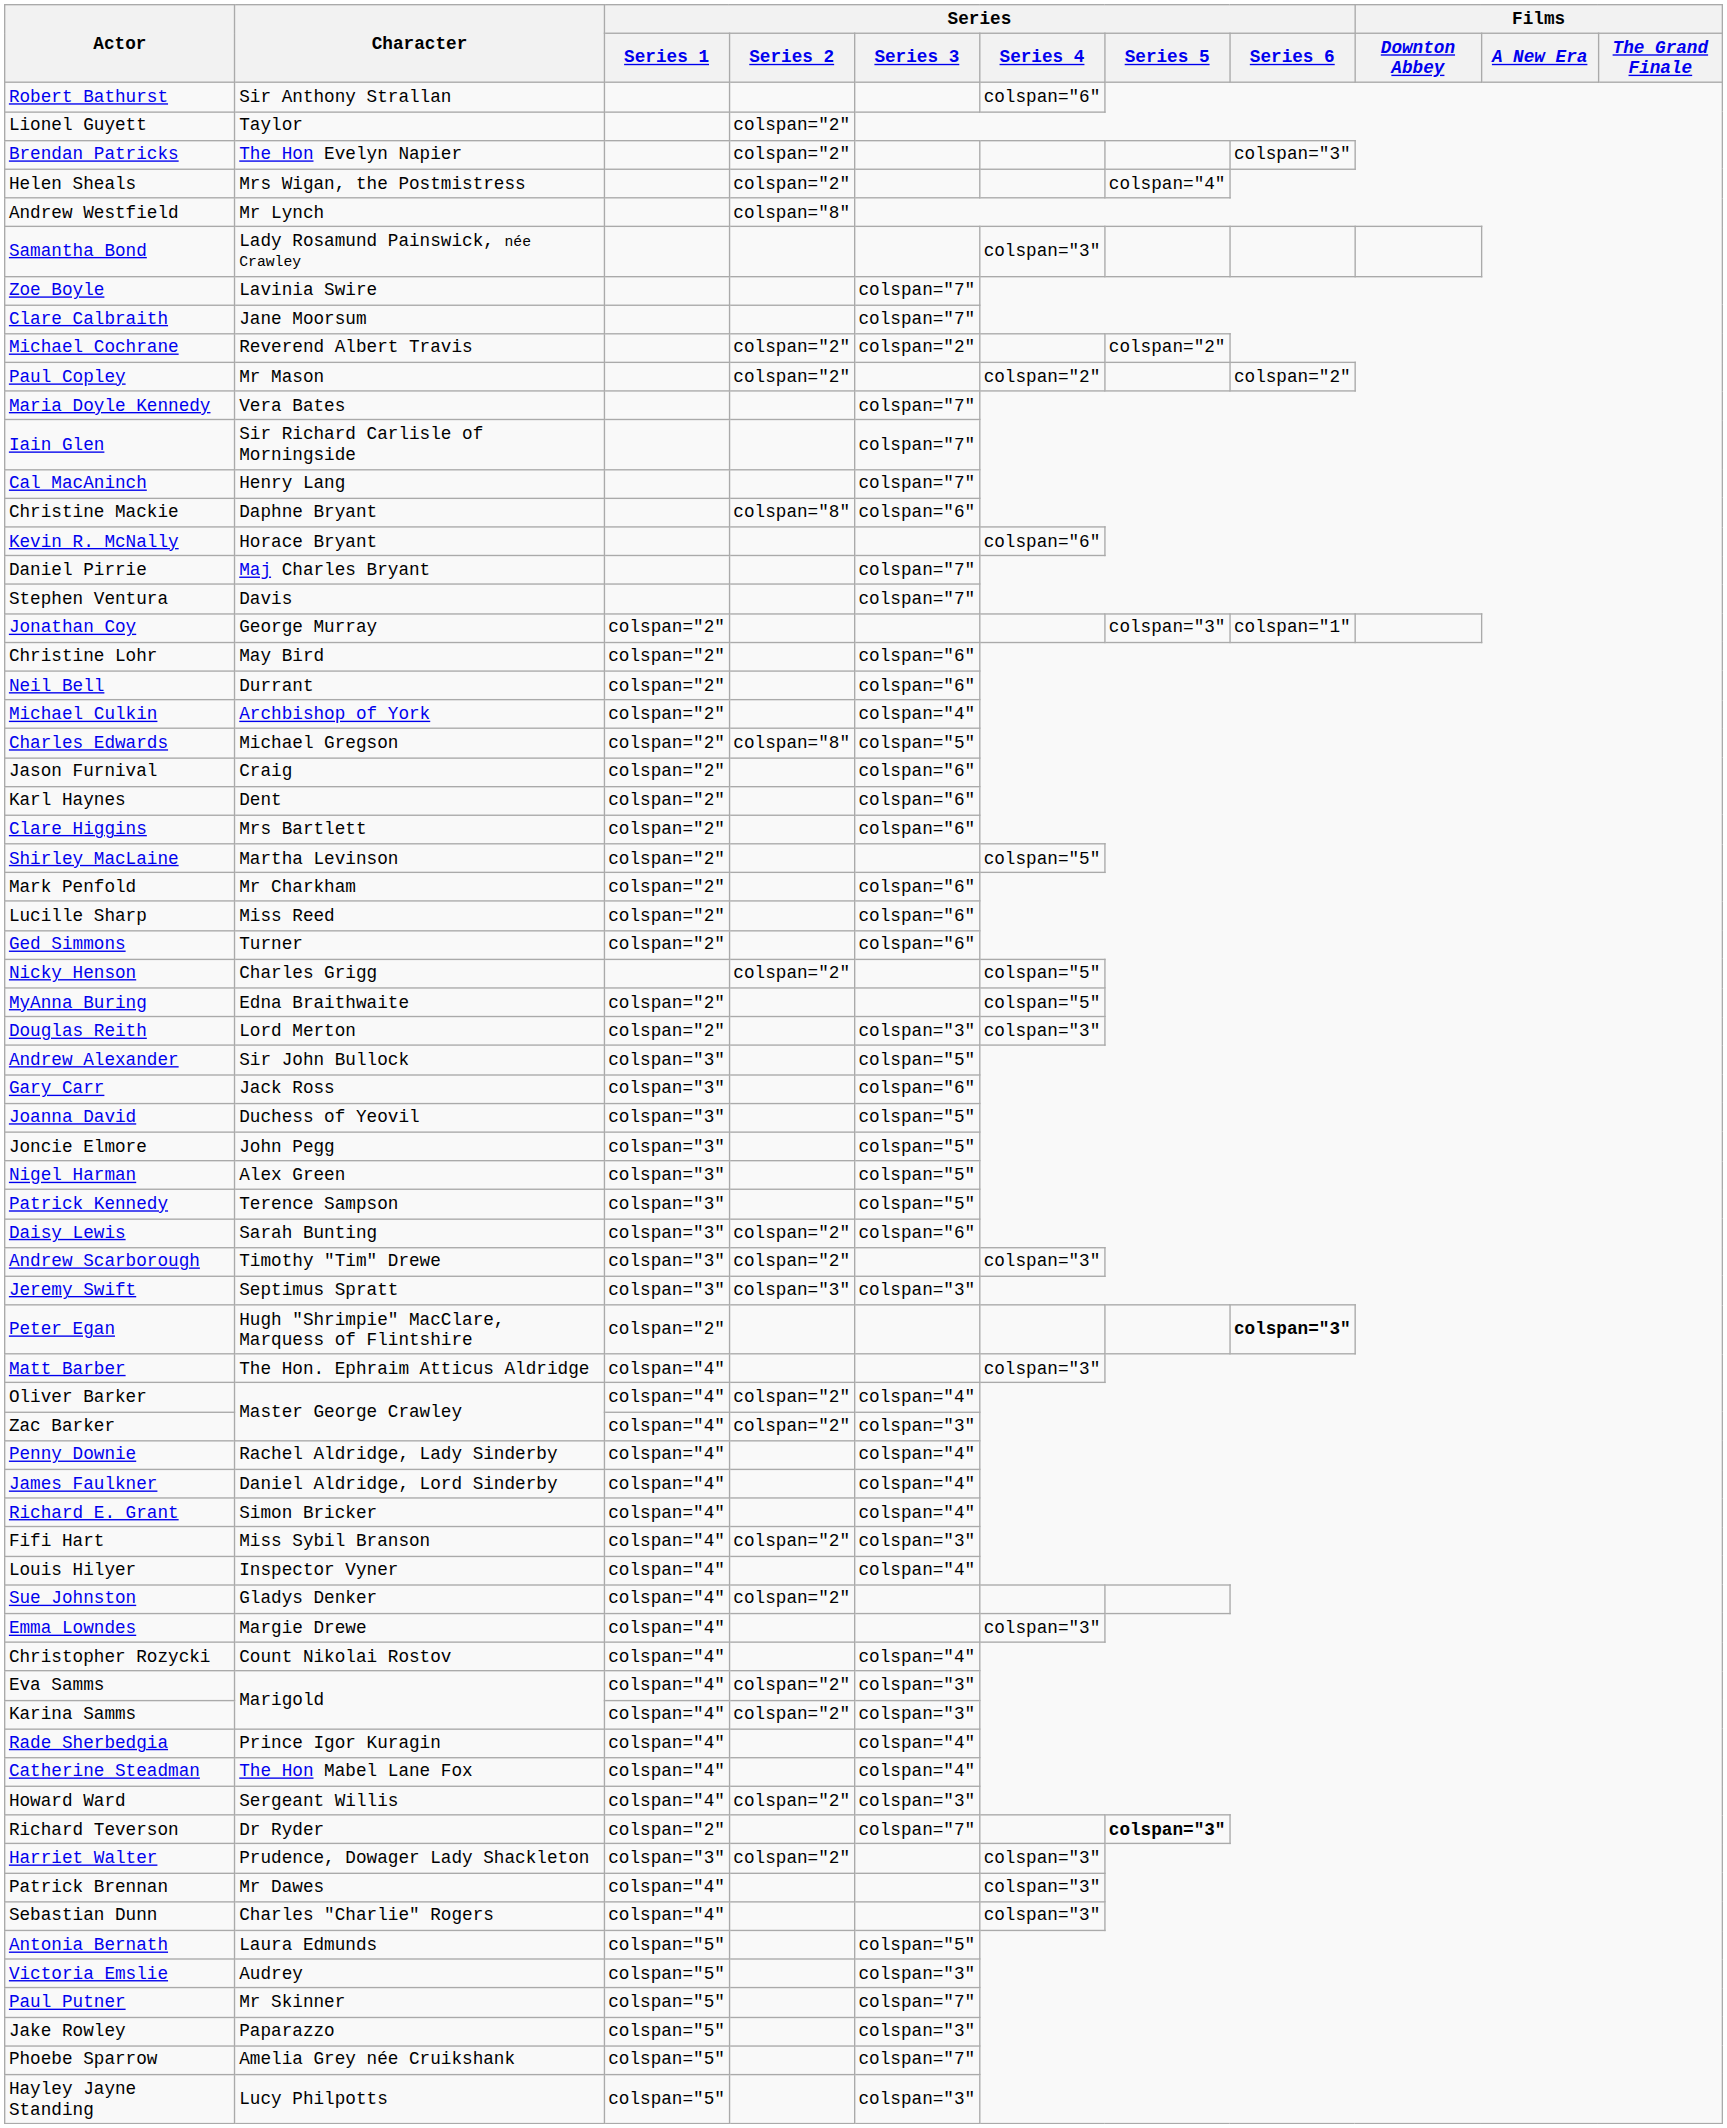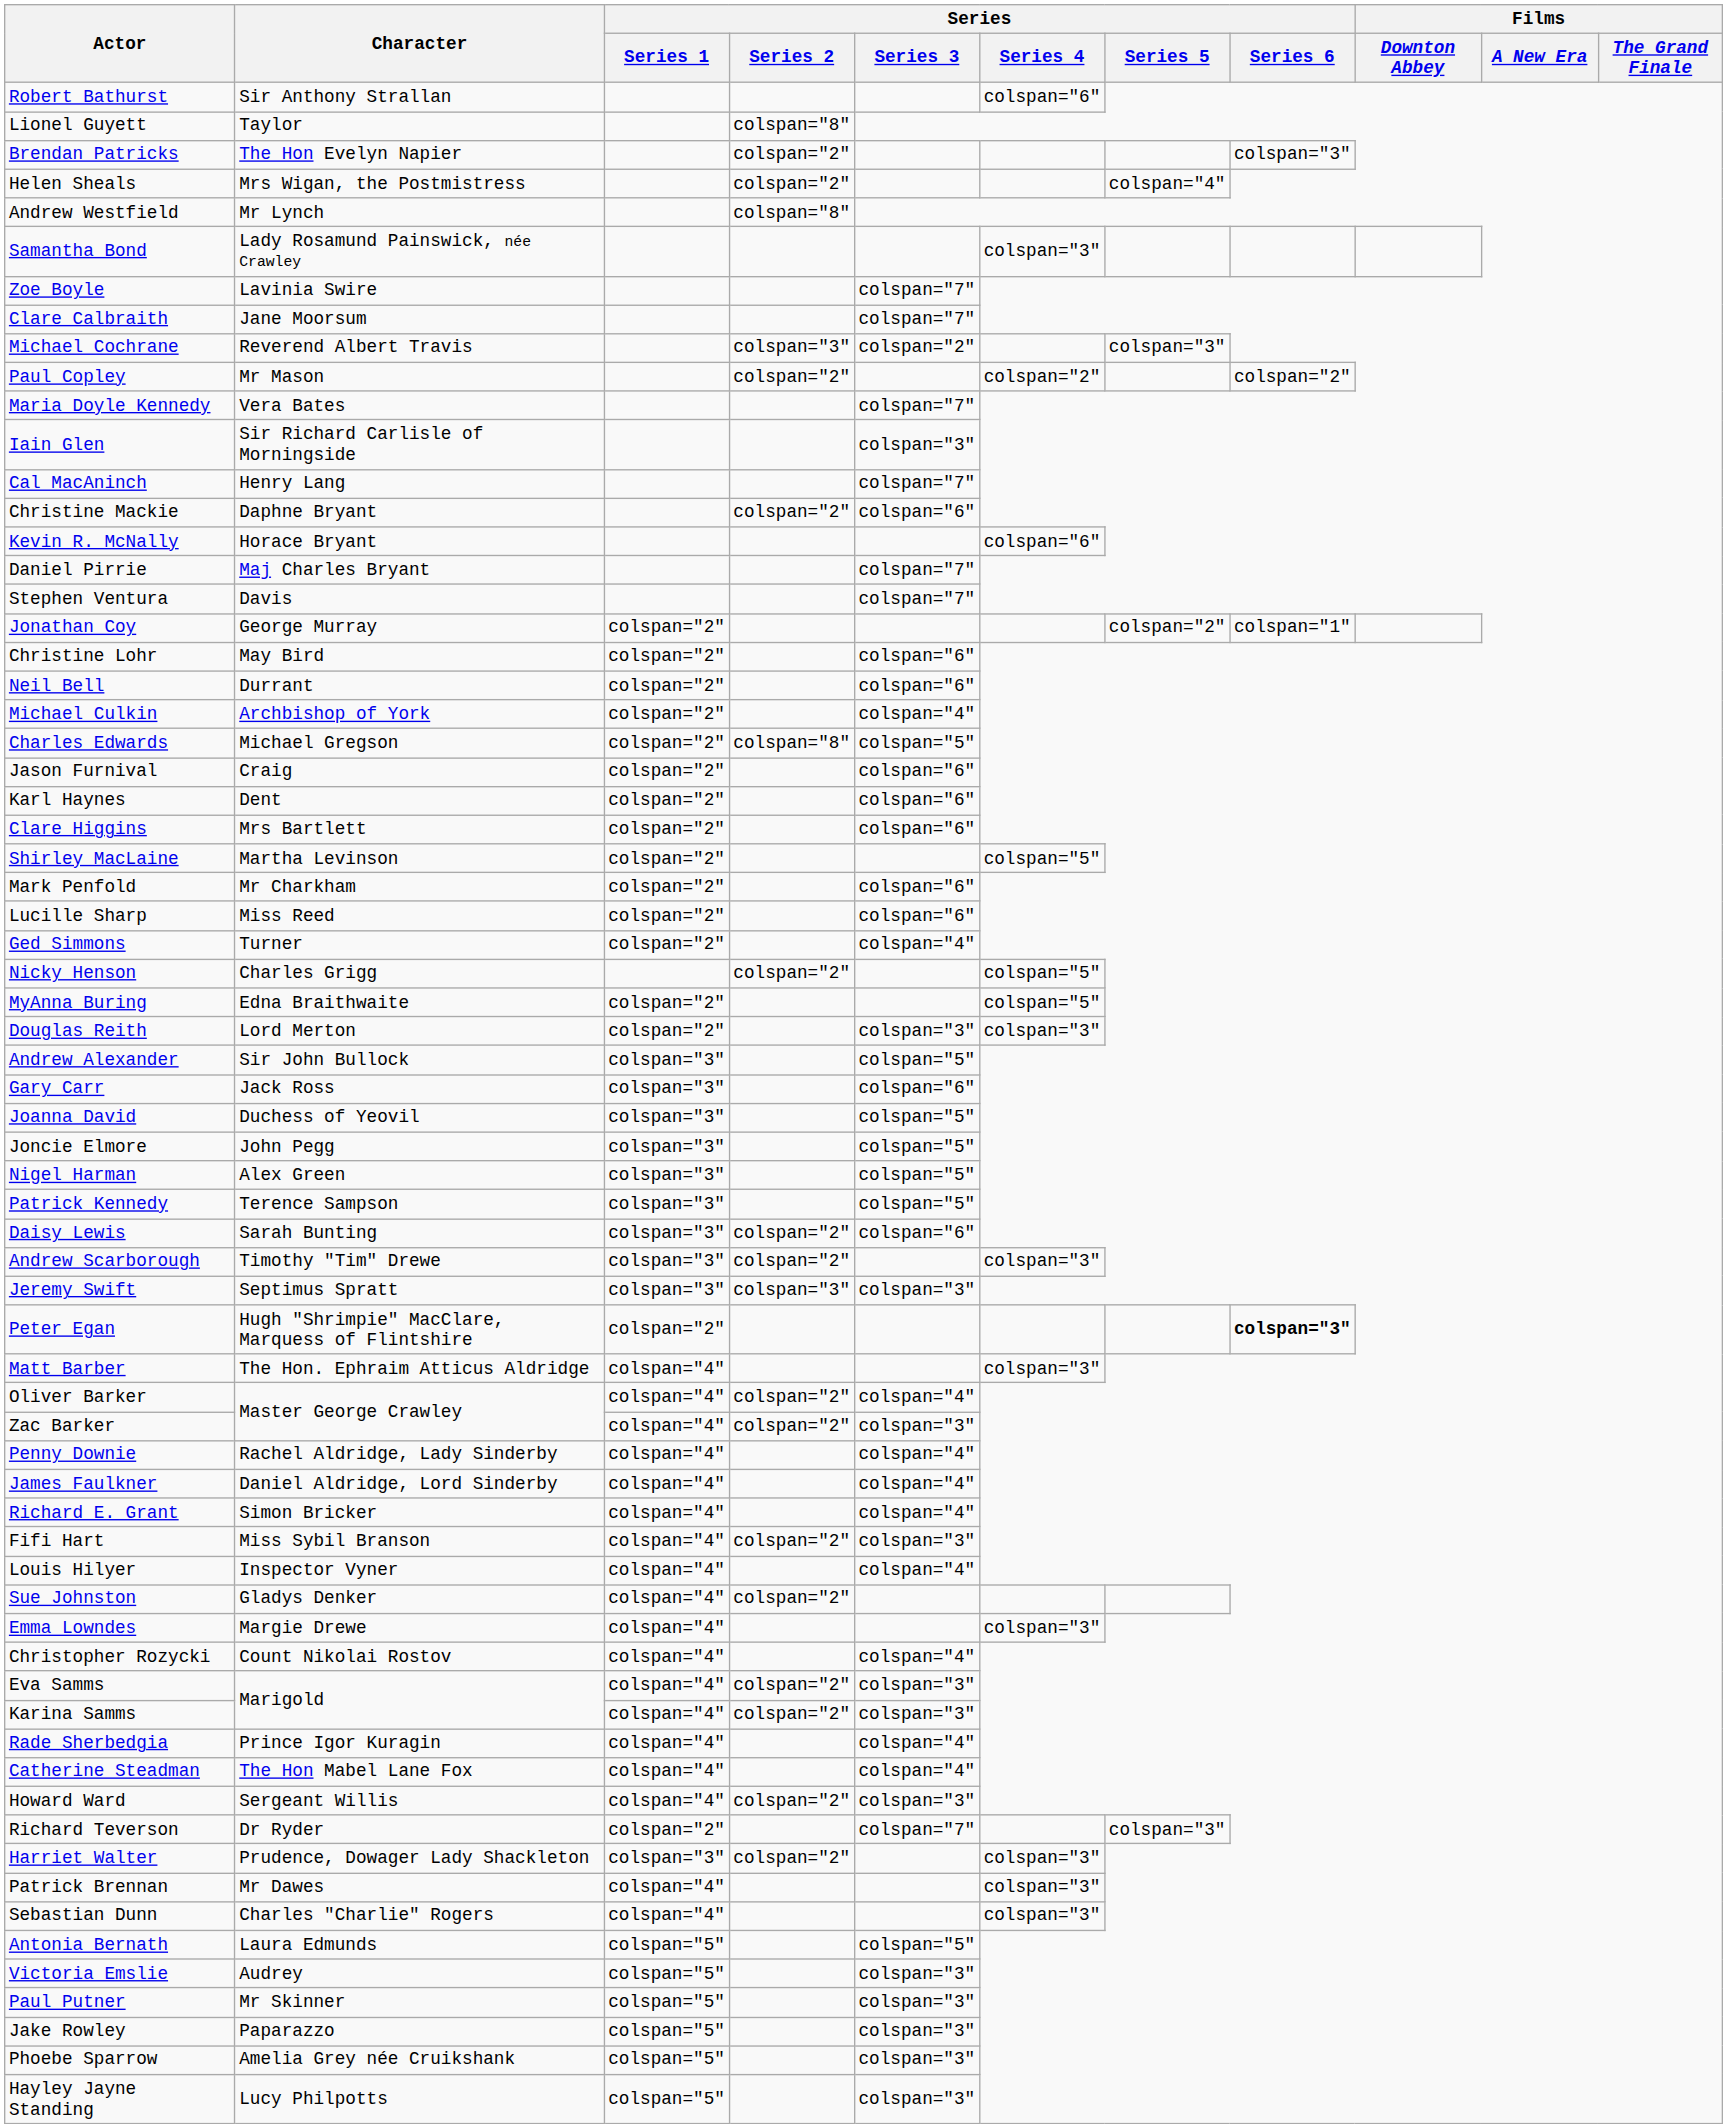(792, 126) colspan="2" -> (792, 126) colspan="8"
(792, 348) colspan="2" -> (792, 348) colspan="3"
(1167, 348) colspan="2" -> (1167, 348) colspan="3"
(917, 445) colspan="7" -> (917, 445) colspan="3"
(792, 513) colspan="8" -> (792, 513) colspan="2"
(1167, 628) colspan="3" -> (1167, 628) colspan="2"
(917, 945) colspan="6" -> (917, 945) colspan="4"
(1167, 1830) bold -> (1167, 1830) normal
(917, 2002) colspan="7" -> (917, 2002) colspan="3"
(917, 2060) colspan="7" -> (917, 2060) colspan="3"
